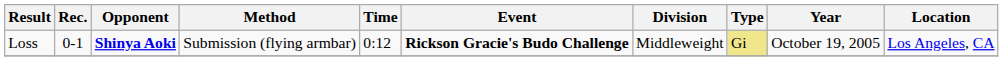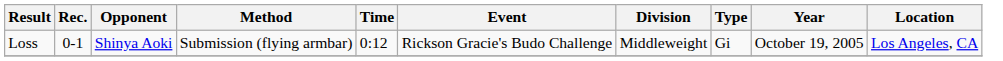(135, 42) bold -> (134, 42) normal
(517, 42) bold -> (507, 42) normal
(739, 42) khaki background -> (722, 42) no background
